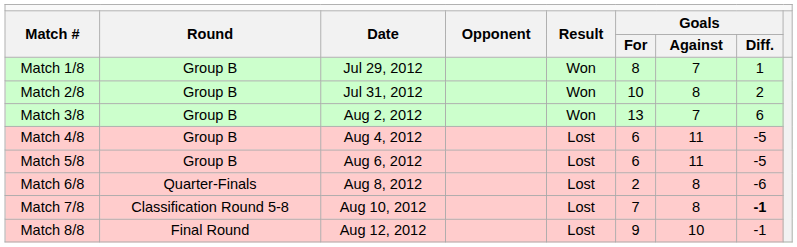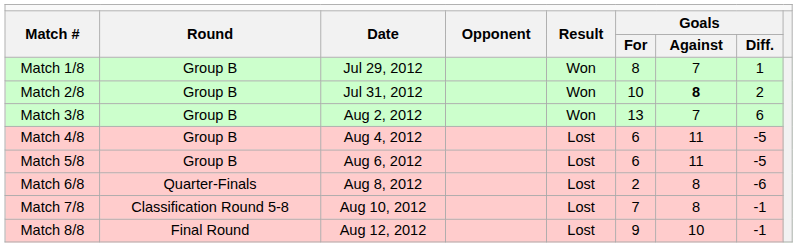(696, 92) normal -> (696, 92) bold
(760, 207) bold -> (760, 207) normal
